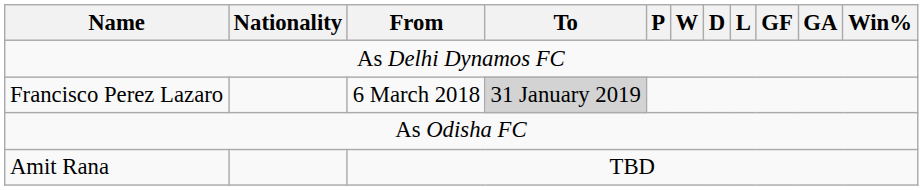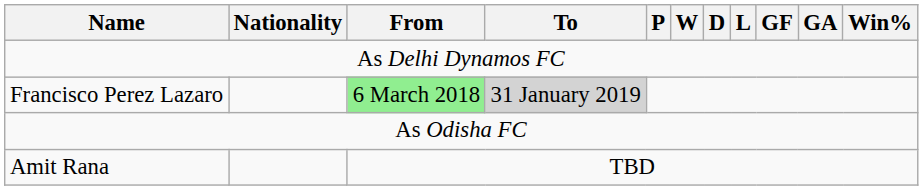(416, 94) no background -> (416, 94) lightgreen background
